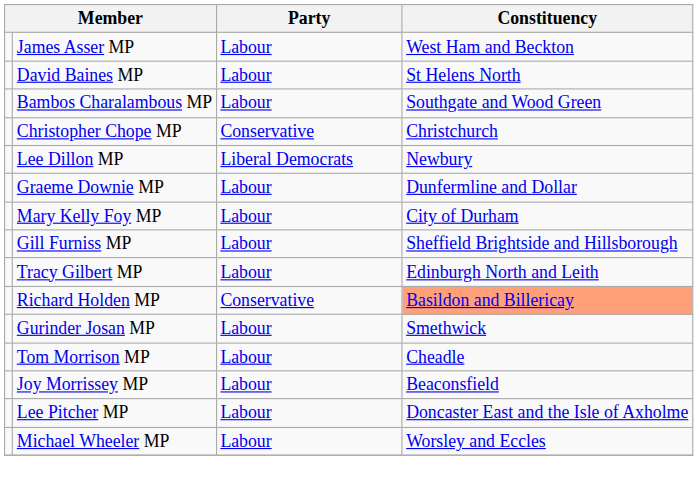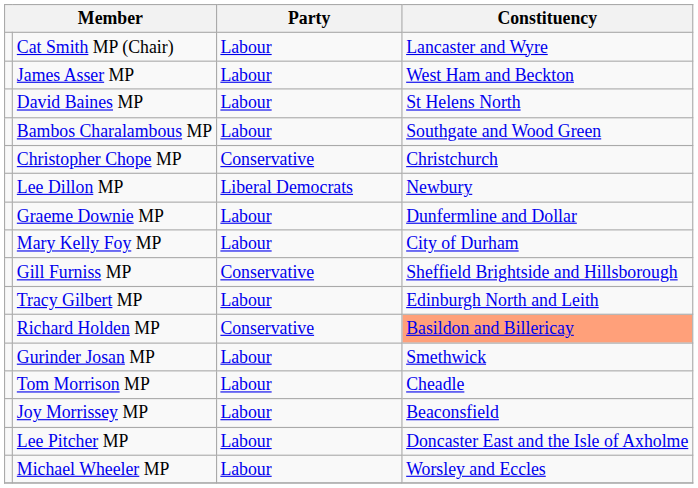+ row: (95, 46)
(246, 243) Labour -> (267, 272) Conservative
